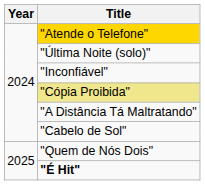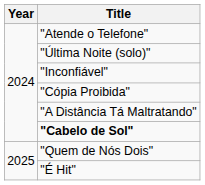(94, 33) gold background -> (94, 33) no background
(85, 92) khaki background -> (85, 92) no background
(83, 131) normal -> (87, 131) bold
(60, 170) bold -> (58, 170) normal
